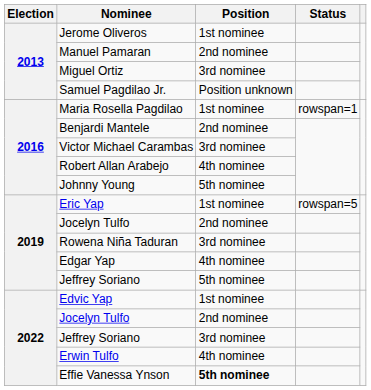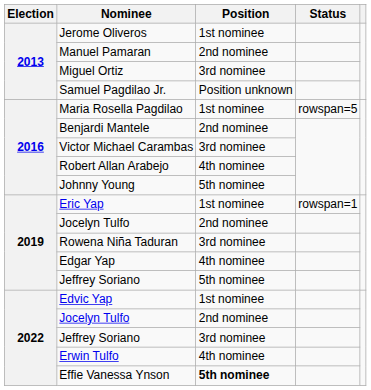(328, 109) rowspan=1 -> (328, 109) rowspan=5
(328, 204) rowspan=5 -> (328, 204) rowspan=1
